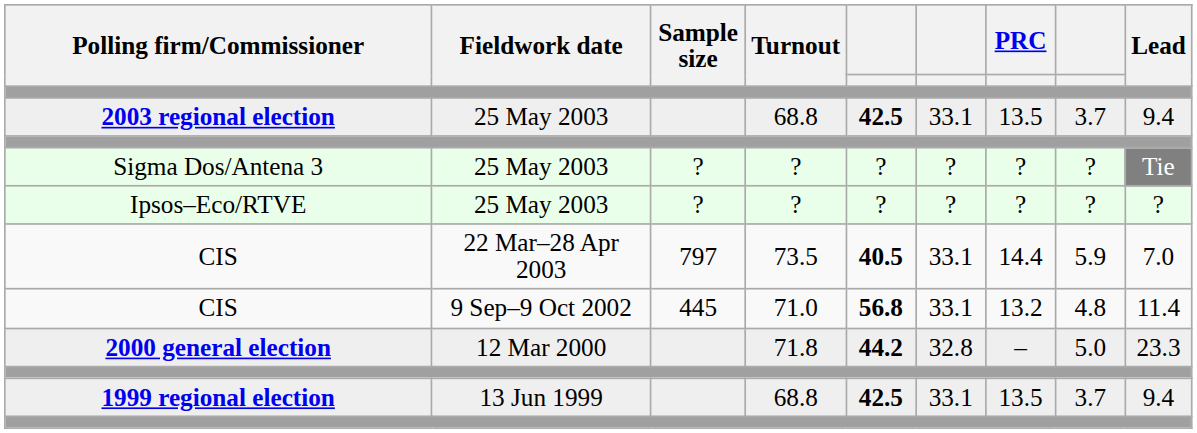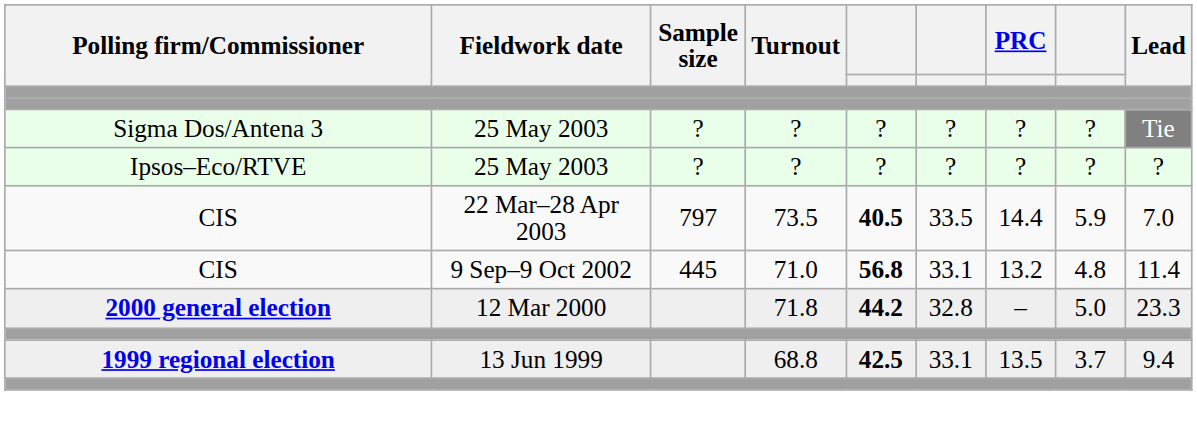- row: (218, 116)
(951, 256) 33.1 -> (951, 218) 33.5
